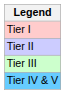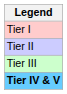(33, 81) normal -> (34, 81) bold
